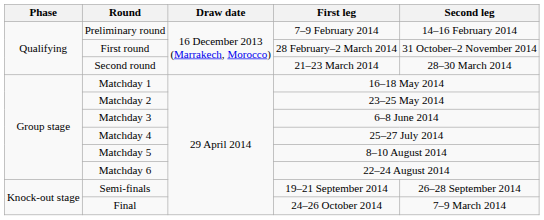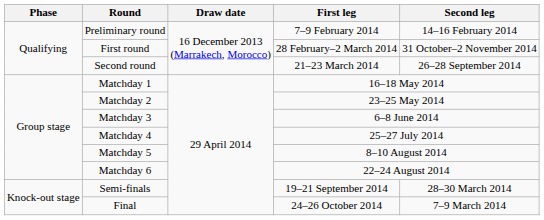(469, 65) 28–30 March 2014 -> (469, 65) 26–28 September 2014
(469, 188) 26–28 September 2014 -> (469, 188) 28–30 March 2014
